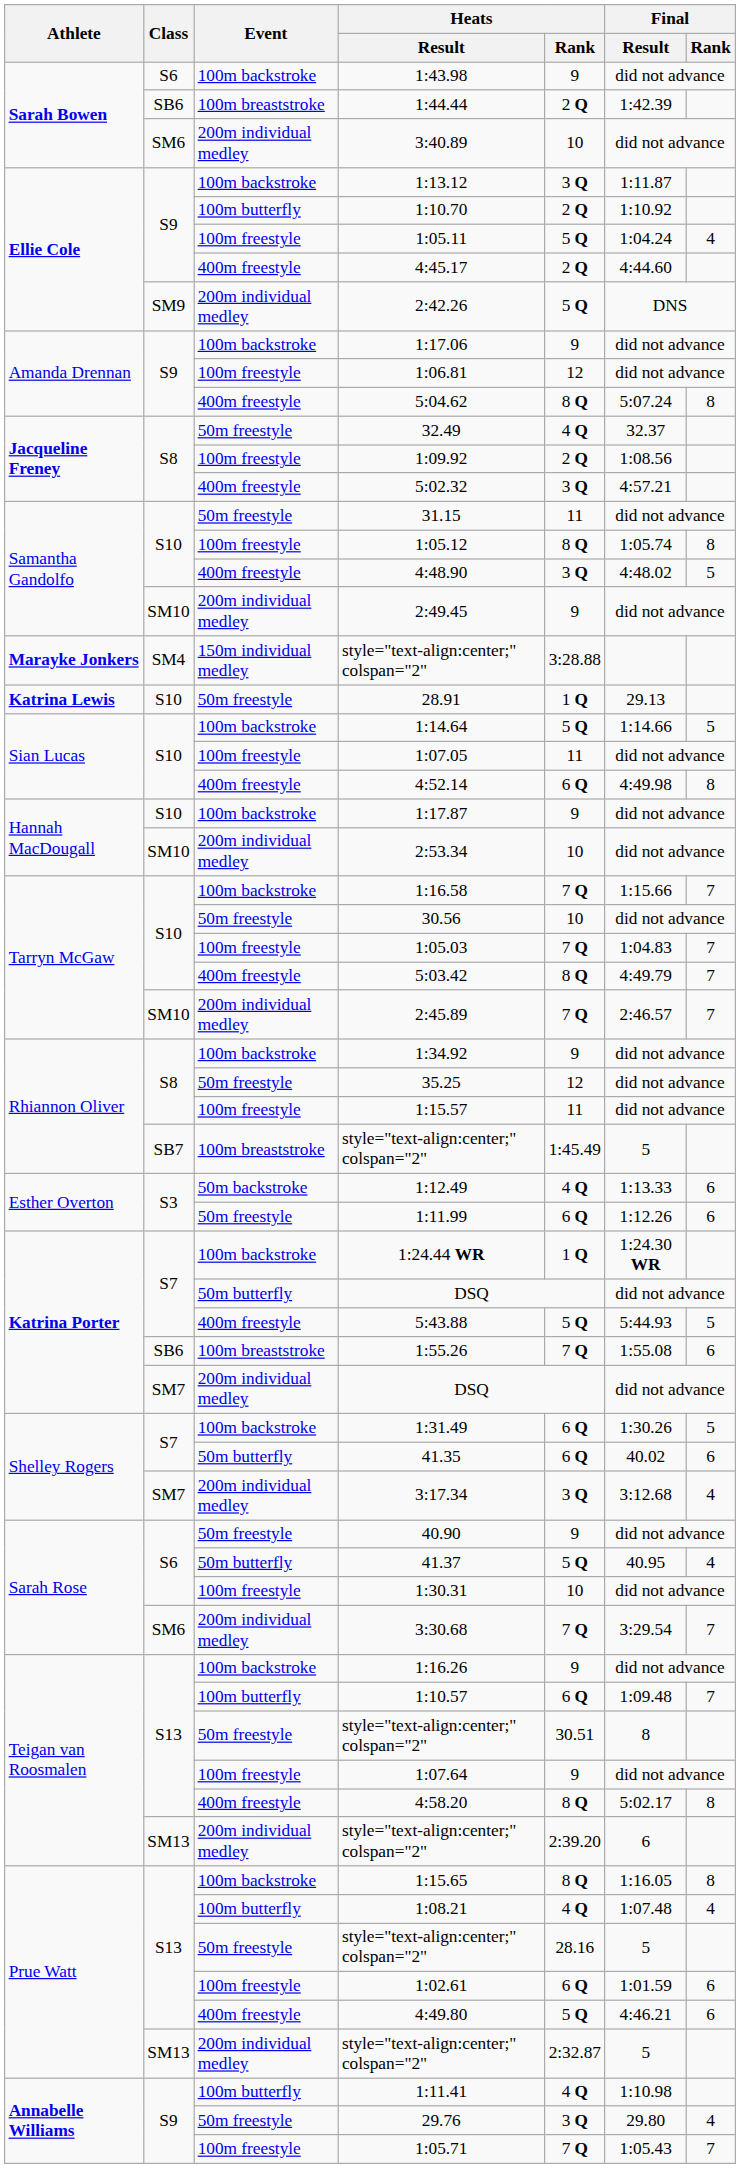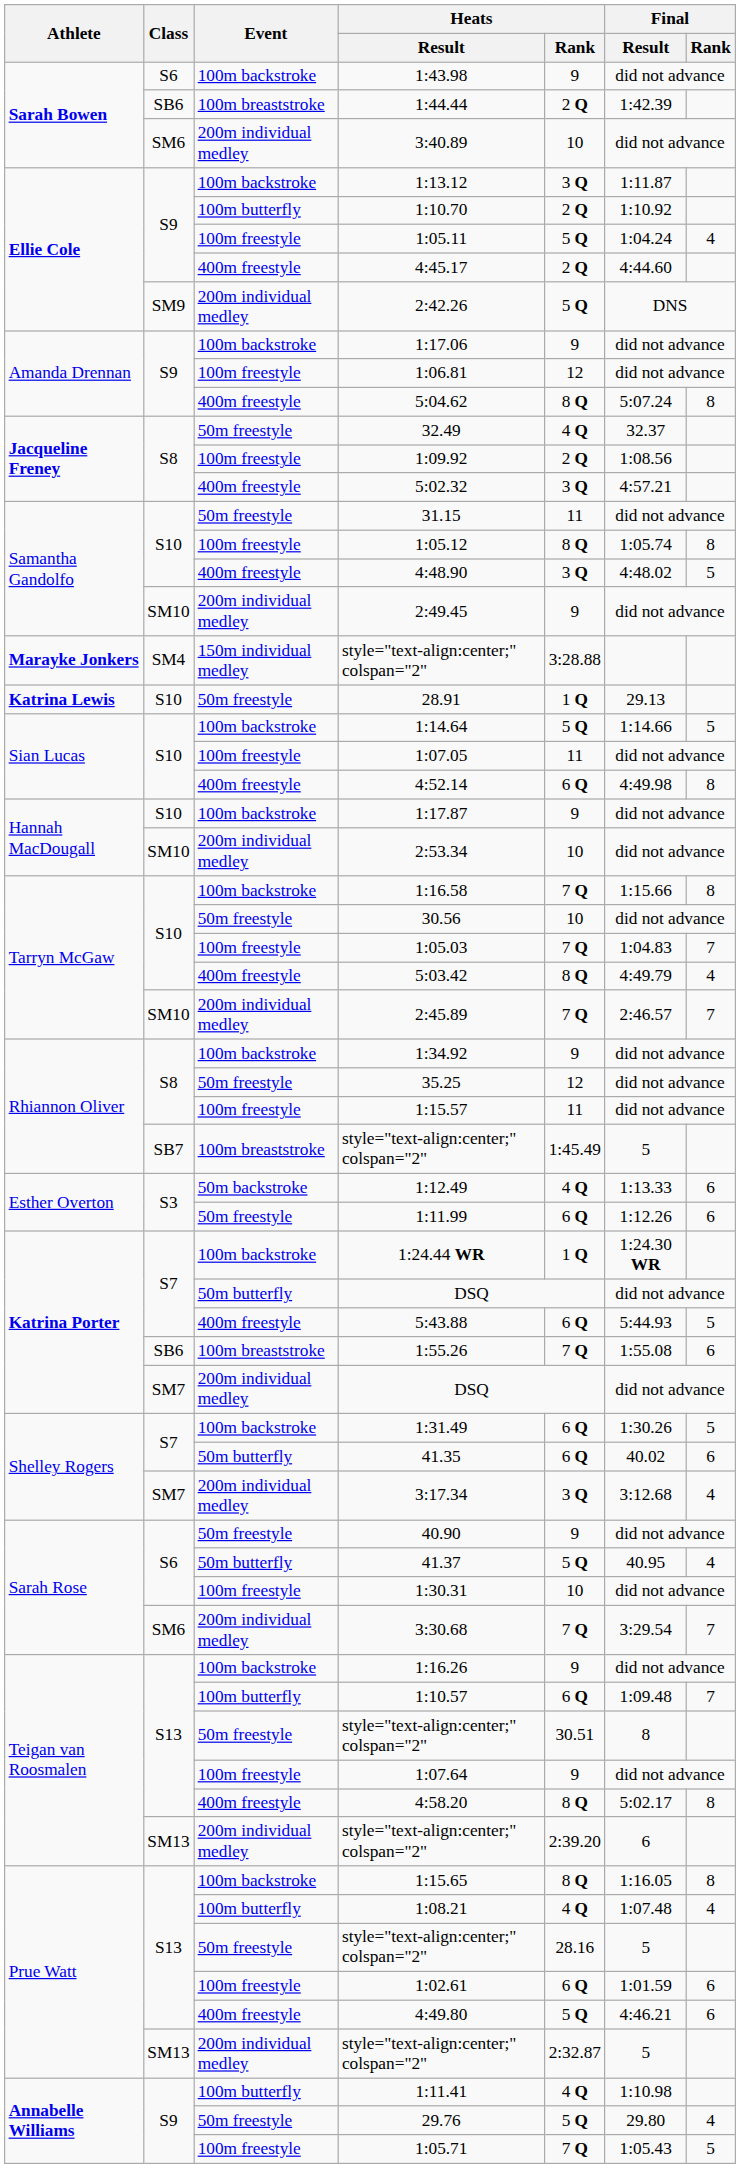(711, 890) 7 -> (711, 890) 8
(711, 976) 7 -> (711, 976) 4
(575, 1322) 5 Q -> (575, 1322) 6 Q
(575, 2120) 3 Q -> (575, 2120) 5 Q
(711, 2149) 7 -> (711, 2149) 5
